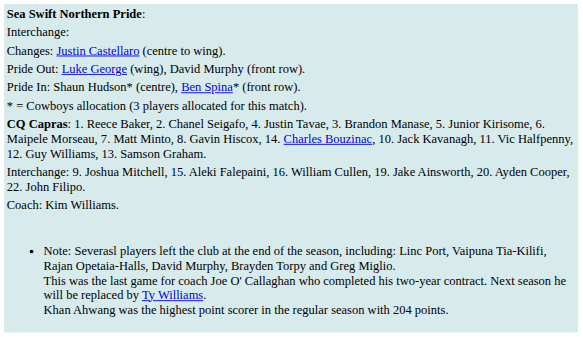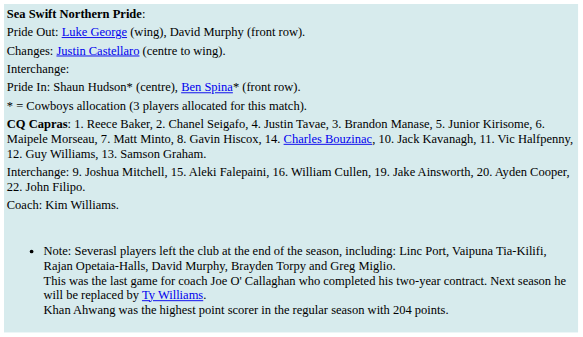(38, 32) Interchange: -> (156, 32) Pride Out: Luke George (wing), David Murphy (front row).
(156, 69) Pride Out: Luke George (wing), David Murphy (front row). -> (38, 69) Interchange:
